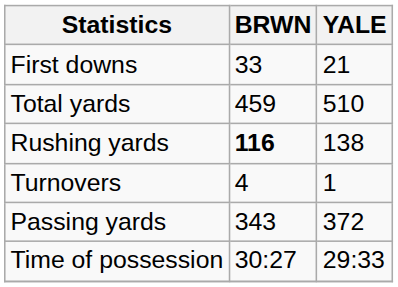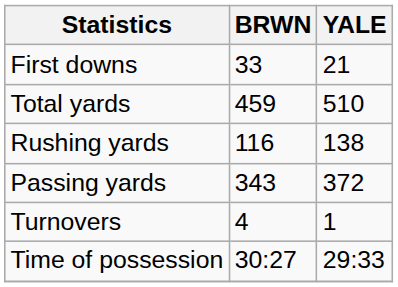(255, 142) bold -> (254, 142) normal
rows swapped: (88, 221) <-> (66, 182)
